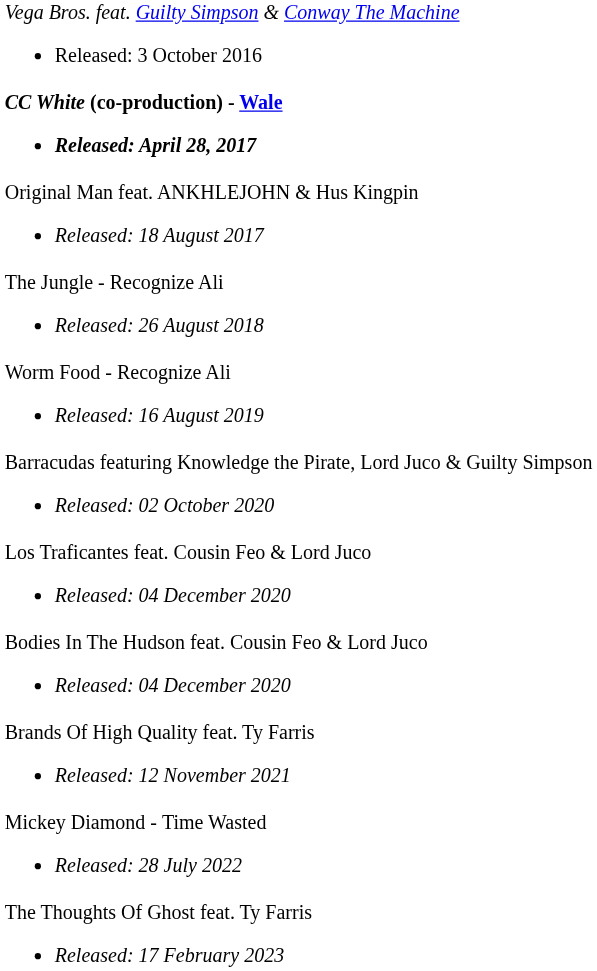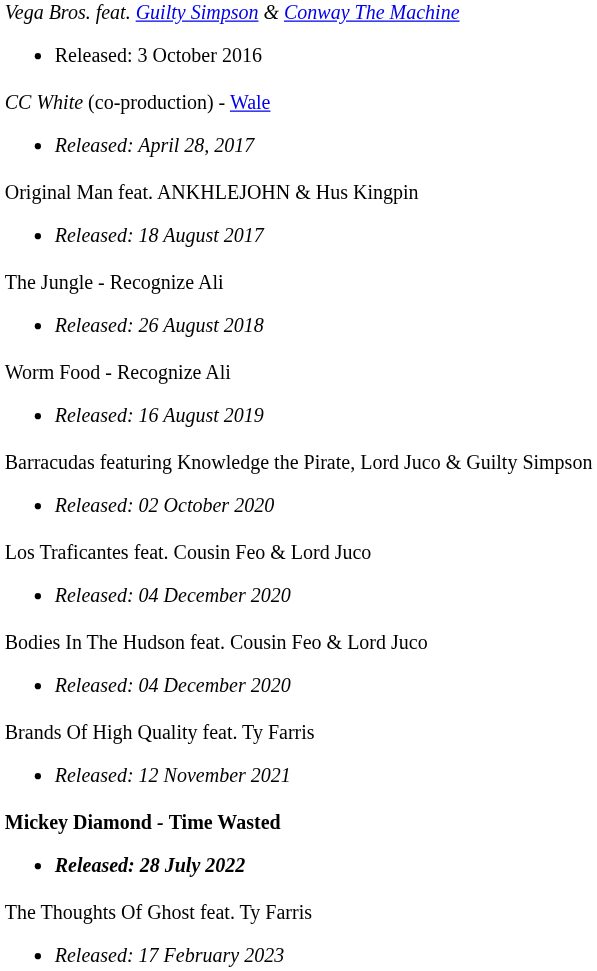(299, 124) bold -> (299, 124) normal
(299, 844) normal -> (299, 844) bold
